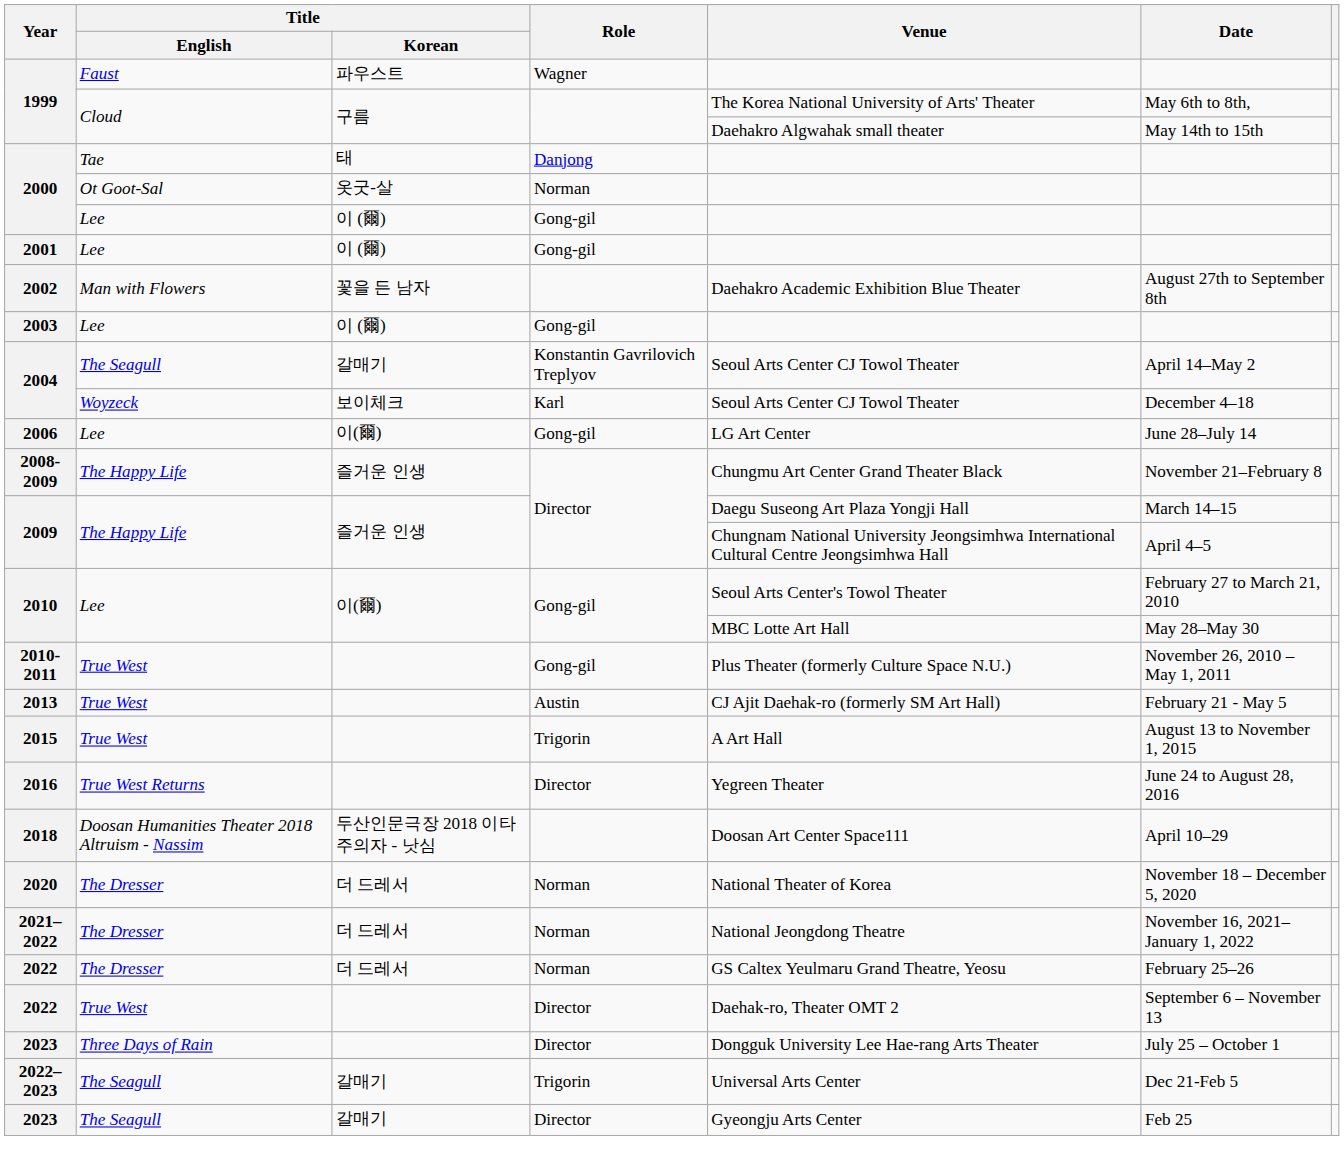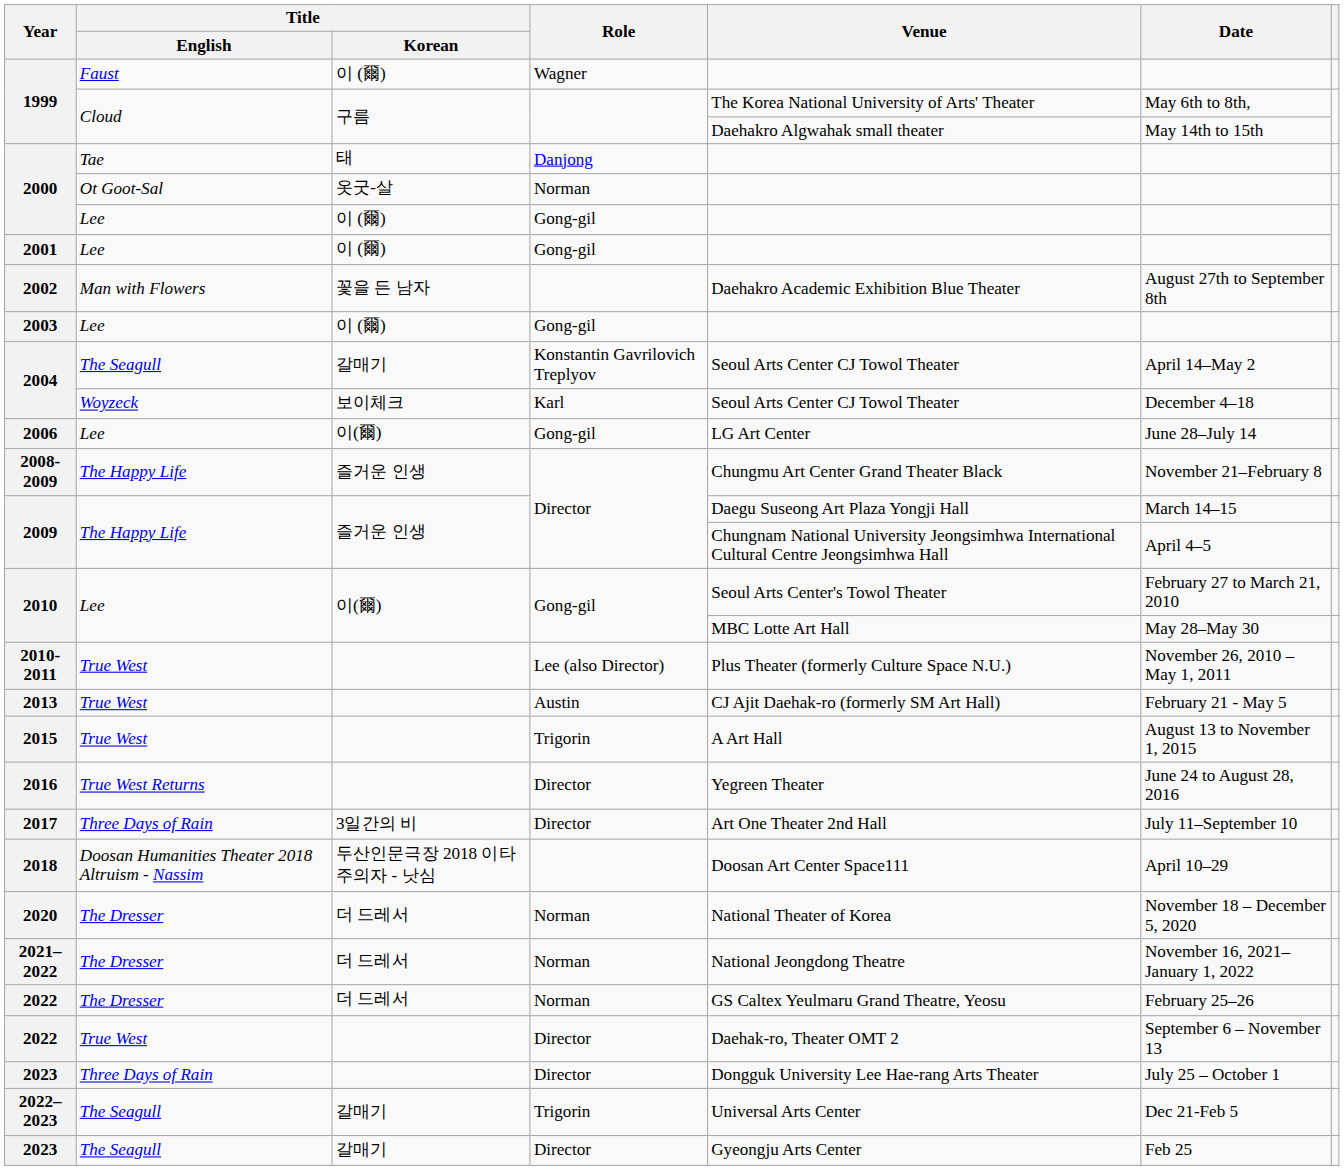(370, 73) 파우스트 -> (361, 73) 이 (爾)
(565, 665) Gong-gil -> (599, 665) Lee (also Director)
+ row: (40, 823)
